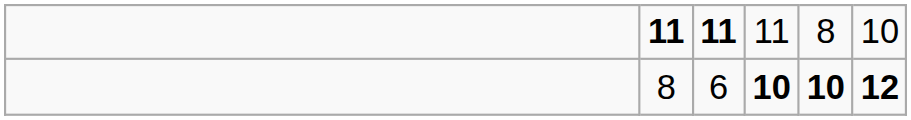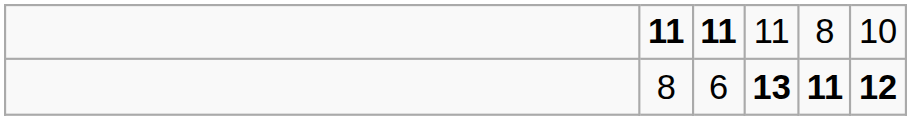(772, 86) 10 -> (772, 86) 13
(826, 86) 10 -> (825, 86) 11
